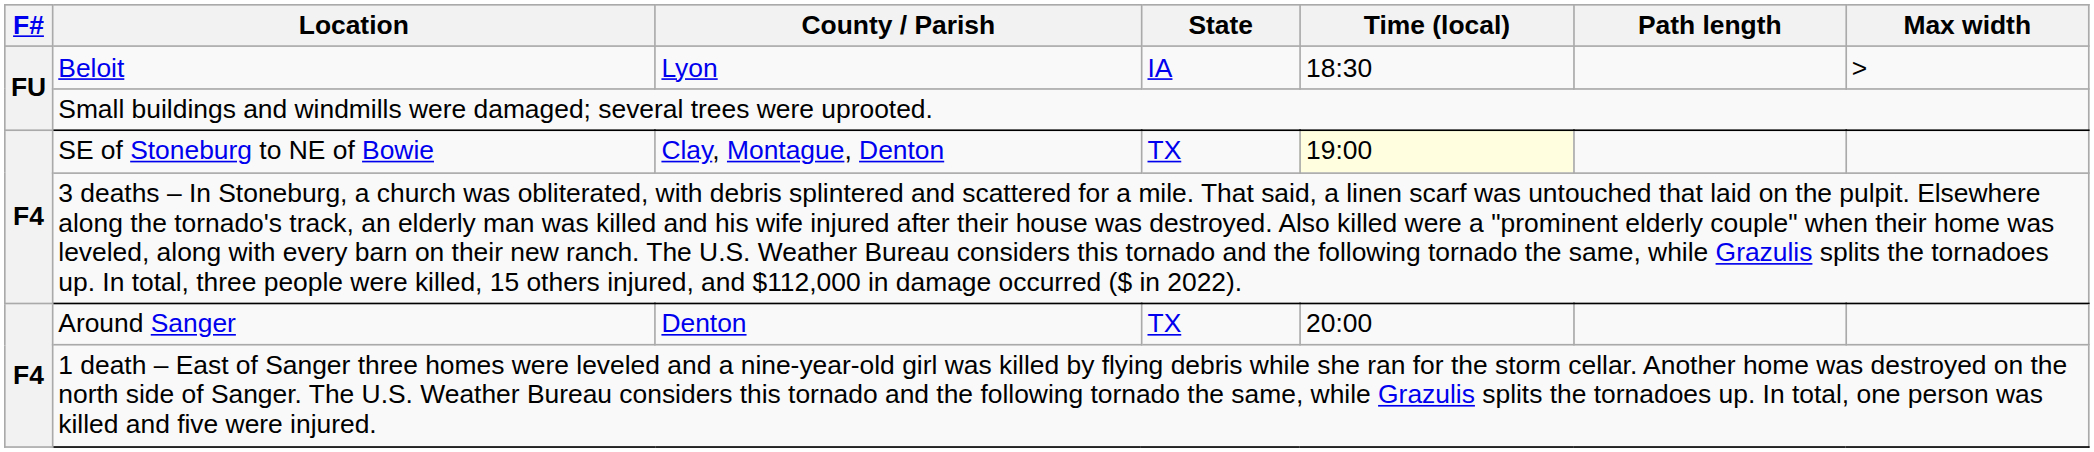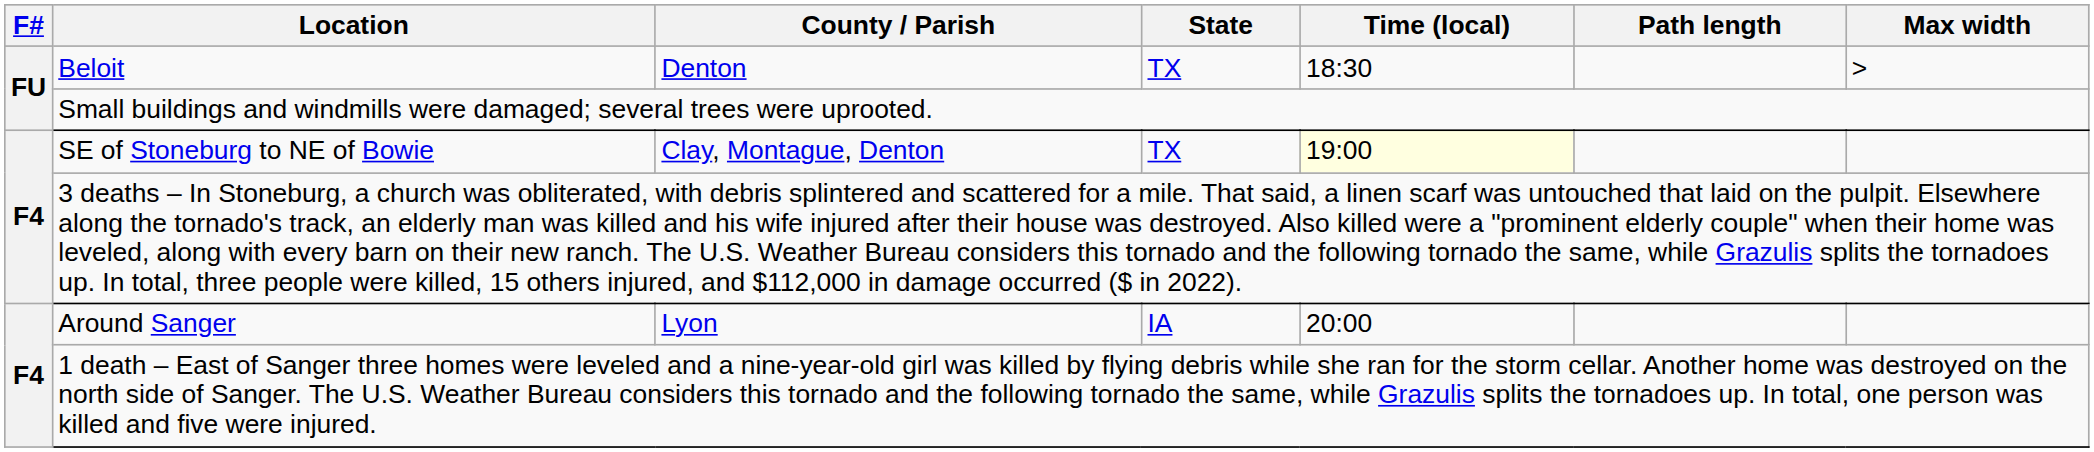(690, 67) Lyon -> (704, 67) Denton
(1160, 67) IA -> (1164, 67) TX
(704, 323) Denton -> (690, 323) Lyon
(1164, 323) TX -> (1160, 323) IA
